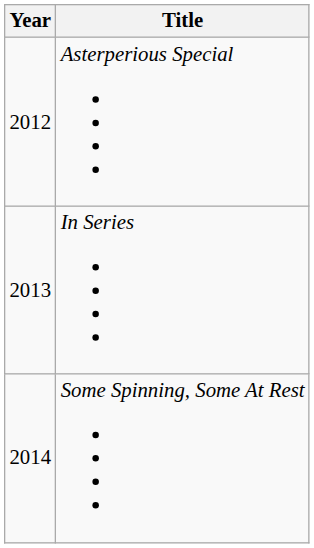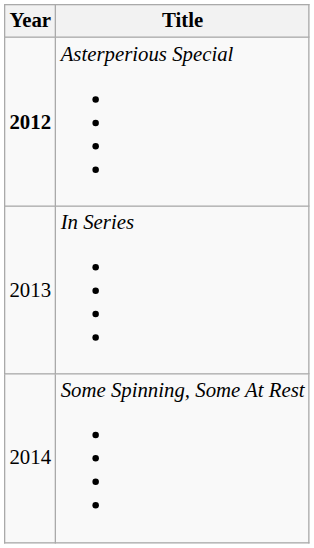(30, 121) normal -> (30, 121) bold
